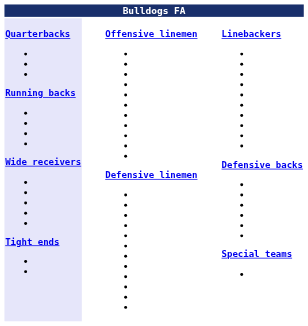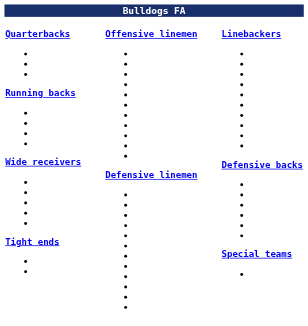(43, 153) lavender background -> (43, 153) no background
